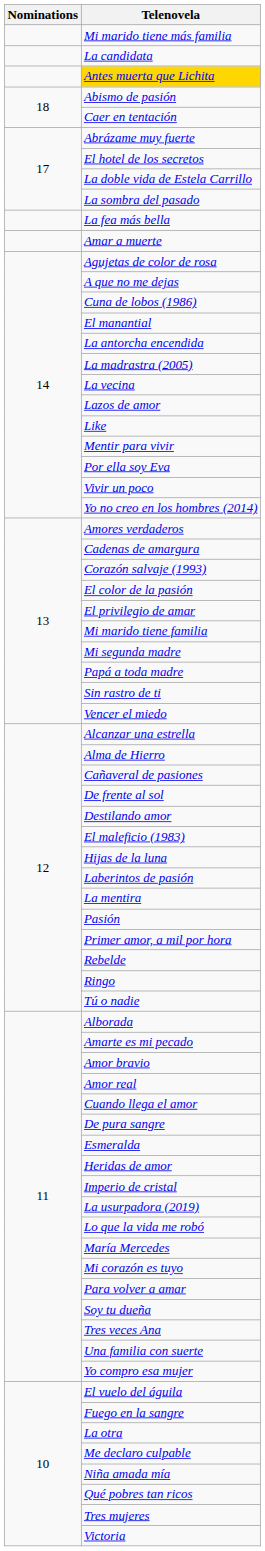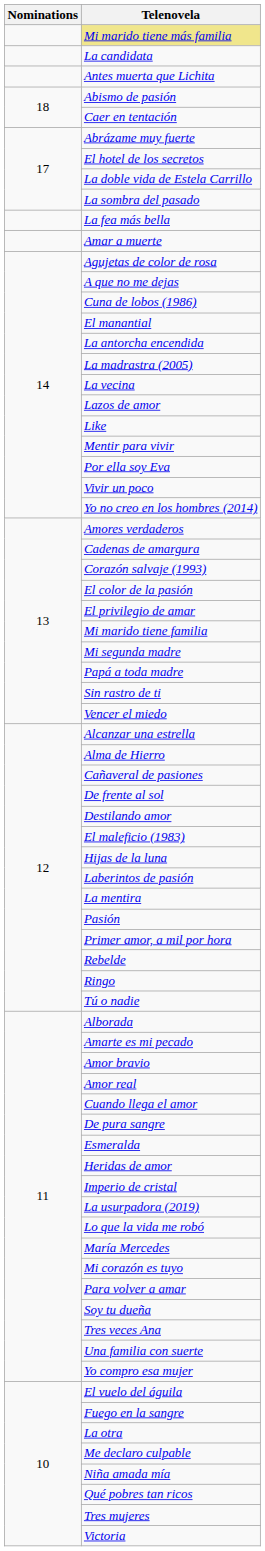(158, 35) no background -> (158, 35) khaki background
(149, 76) gold background -> (149, 76) no background
